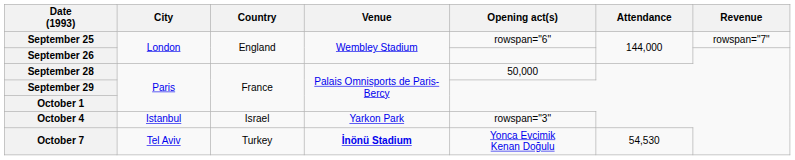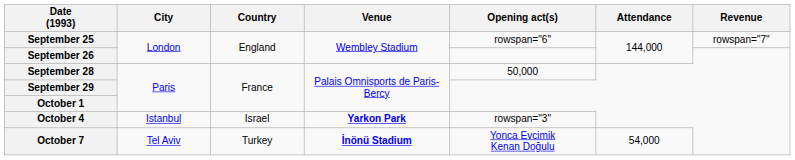(377, 119) normal -> (377, 119) bold
(644, 141) 54,530 -> (644, 141) 54,000
